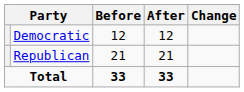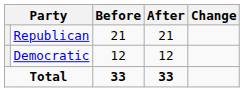rows swapped: (51, 56) <-> (51, 35)
